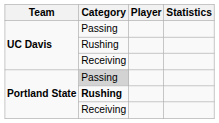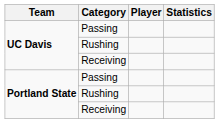(99, 77) lightgrey background -> (99, 77) no background
(102, 94) bold -> (100, 94) normal
